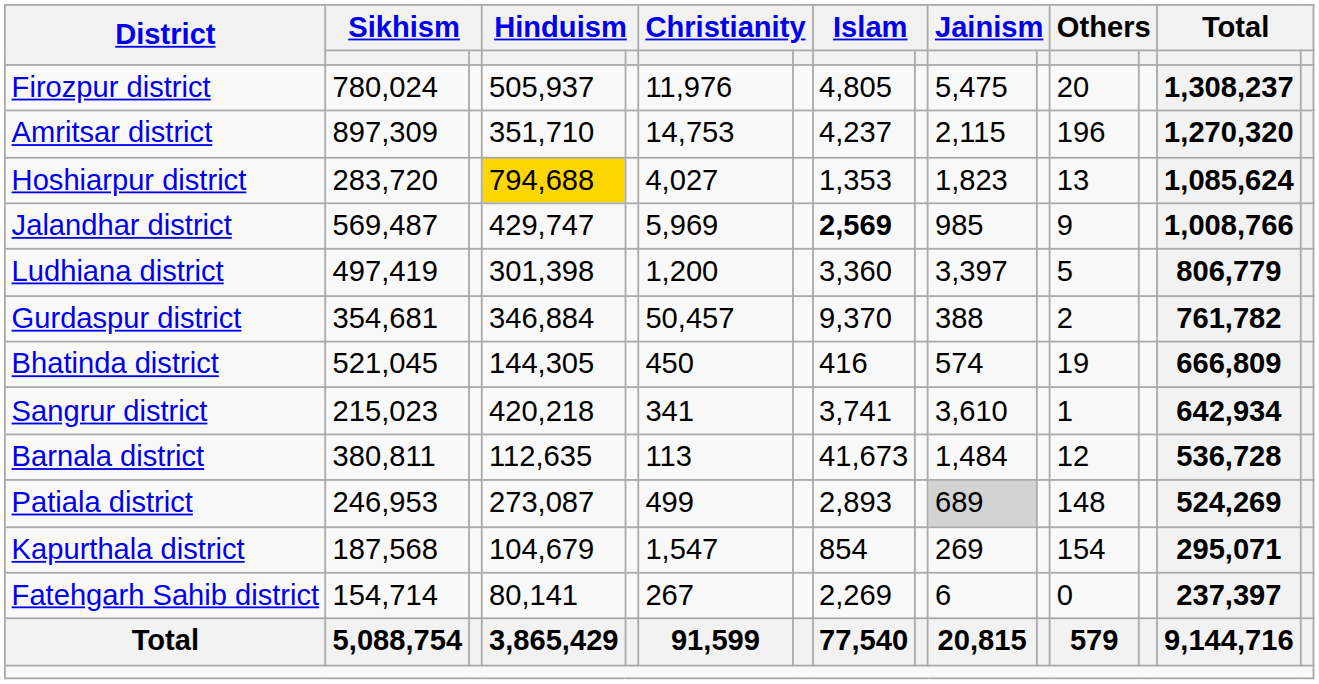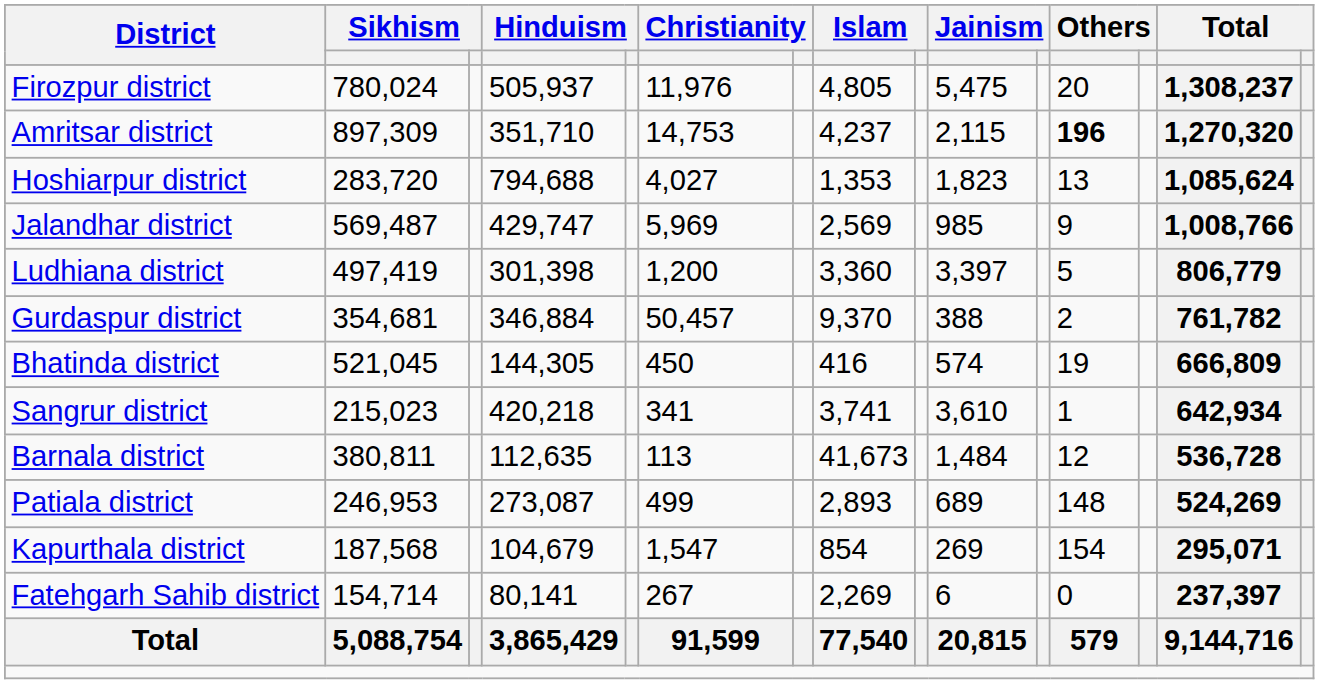(1081, 133) normal -> (1081, 133) bold
(542, 179) gold background -> (542, 179) no background
(855, 225) bold -> (855, 225) normal
(959, 502) lightgrey background -> (959, 502) no background
